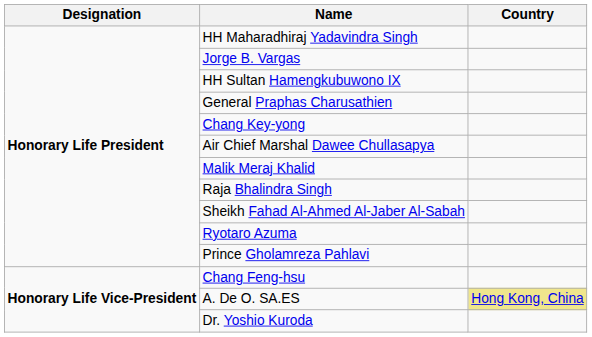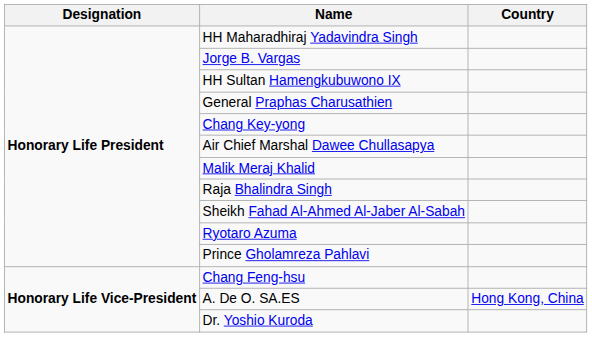(528, 299) khaki background -> (528, 299) no background
